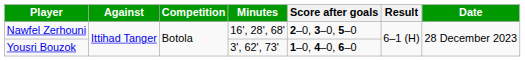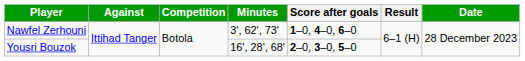(258, 30) 16', 28', 68' -> (255, 30) 3', 62', 73'
(323, 30) 2–0, 3–0, 5–0 -> (323, 30) 1–0, 4–0, 6–0
(255, 47) 3', 62', 73' -> (258, 47) 16', 28', 68'
(323, 47) 1–0, 4–0, 6–0 -> (323, 47) 2–0, 3–0, 5–0
